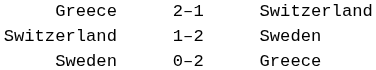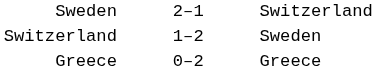(86, 11) Greece -> (86, 11) Sweden
(86, 61) Sweden -> (86, 61) Greece
